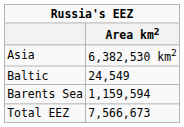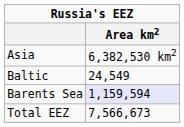(119, 94) no background -> (119, 94) lavender background
